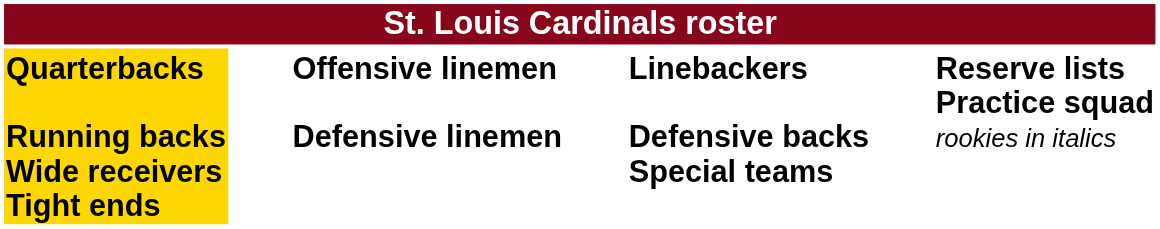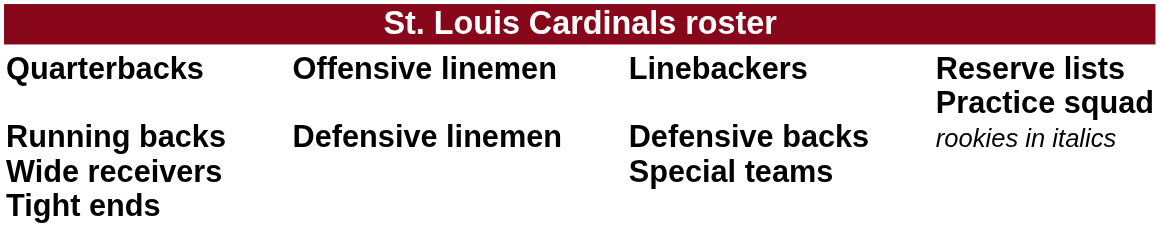(116, 136) gold background -> (116, 136) no background
